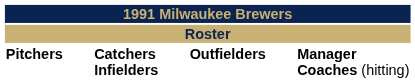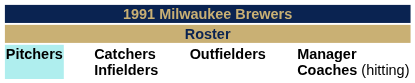(34, 54) no background -> (34, 54) paleturquoise background
